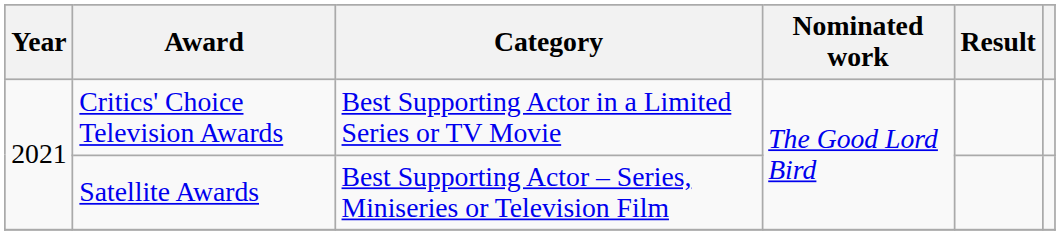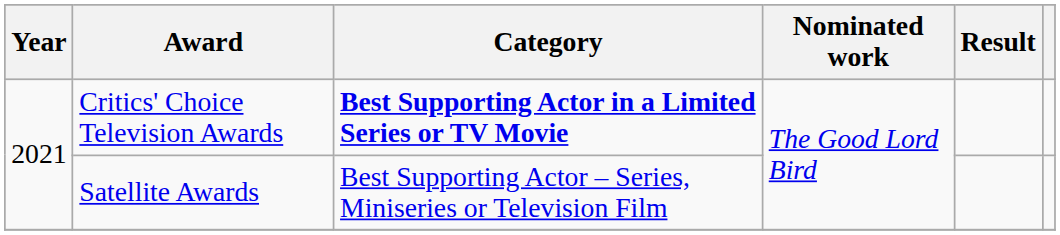(536, 117) normal -> (548, 117) bold
